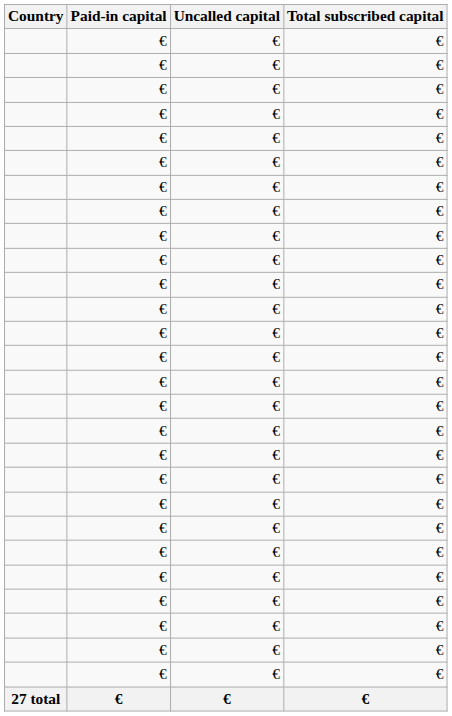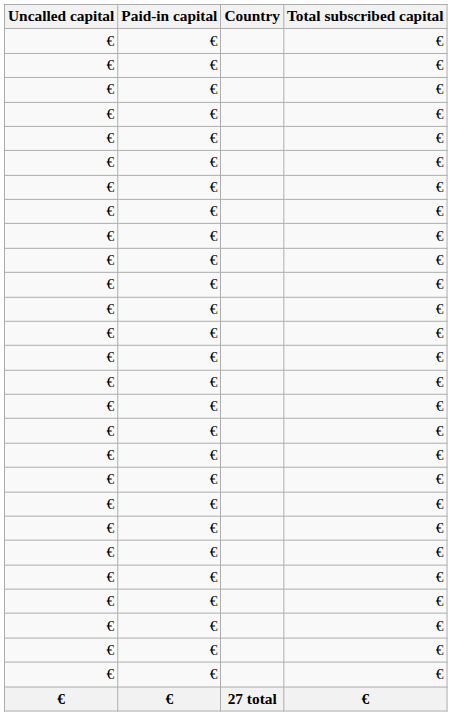columns swapped: (36, 16) <-> (227, 16)
